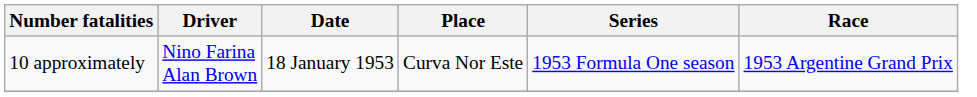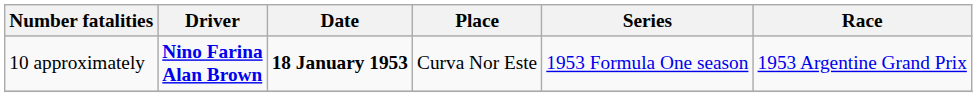(210, 63) normal -> (212, 63) bold
(330, 63) normal -> (340, 63) bold
